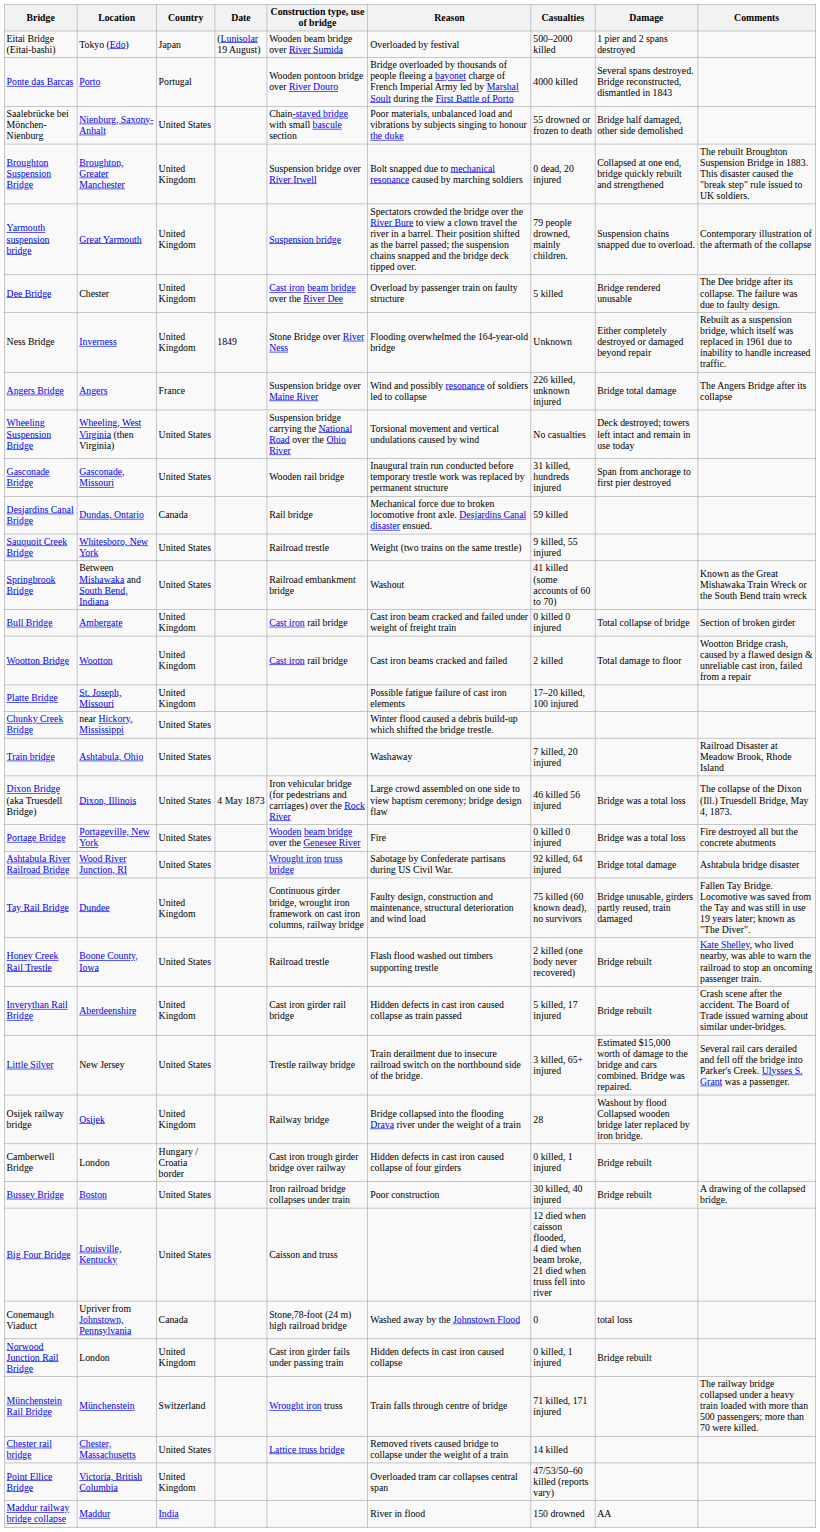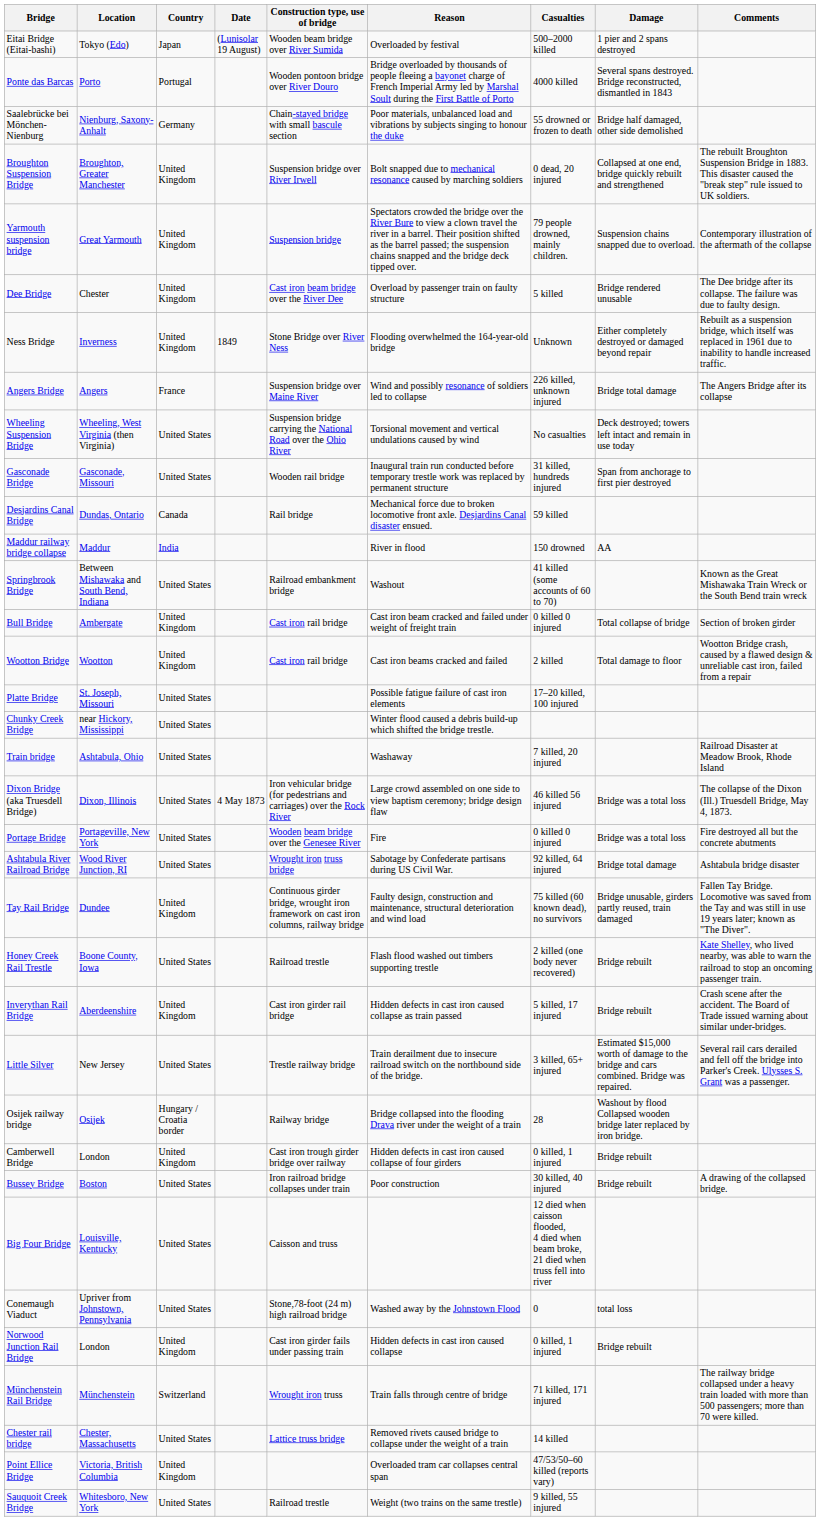(185, 125) United States -> (177, 125) Germany
rows swapped: (37, 547) <-> (38, 1514)
(177, 698) United Kingdom -> (185, 698) United States
(177, 1119) United Kingdom -> (178, 1119) Hungary / Croatia border
(178, 1162) Hungary / Croatia border -> (177, 1157) United Kingdom
(173, 1320) Canada -> (185, 1309) United States
